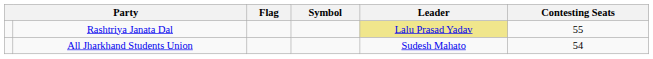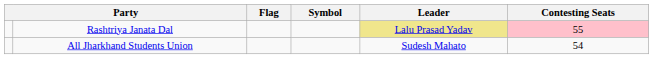(578, 29) no background -> (578, 29) pink background
